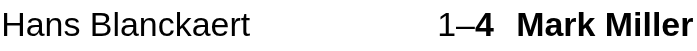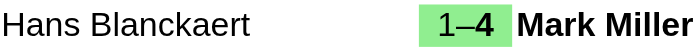(466, 25) no background -> (466, 25) lightgreen background
